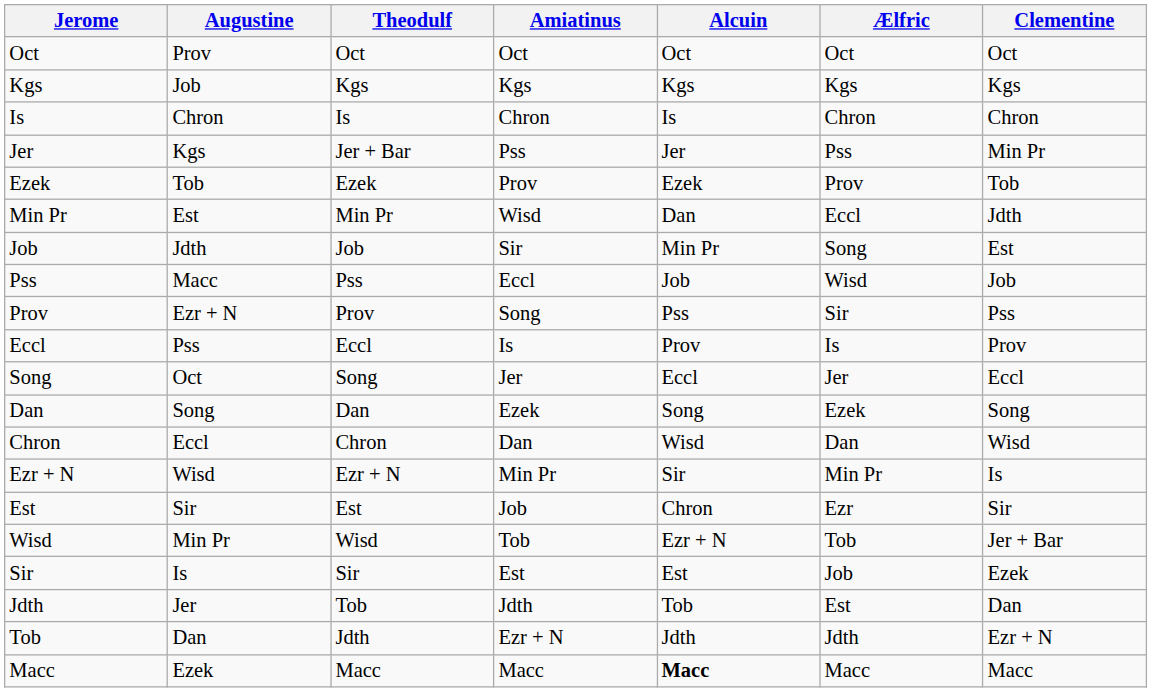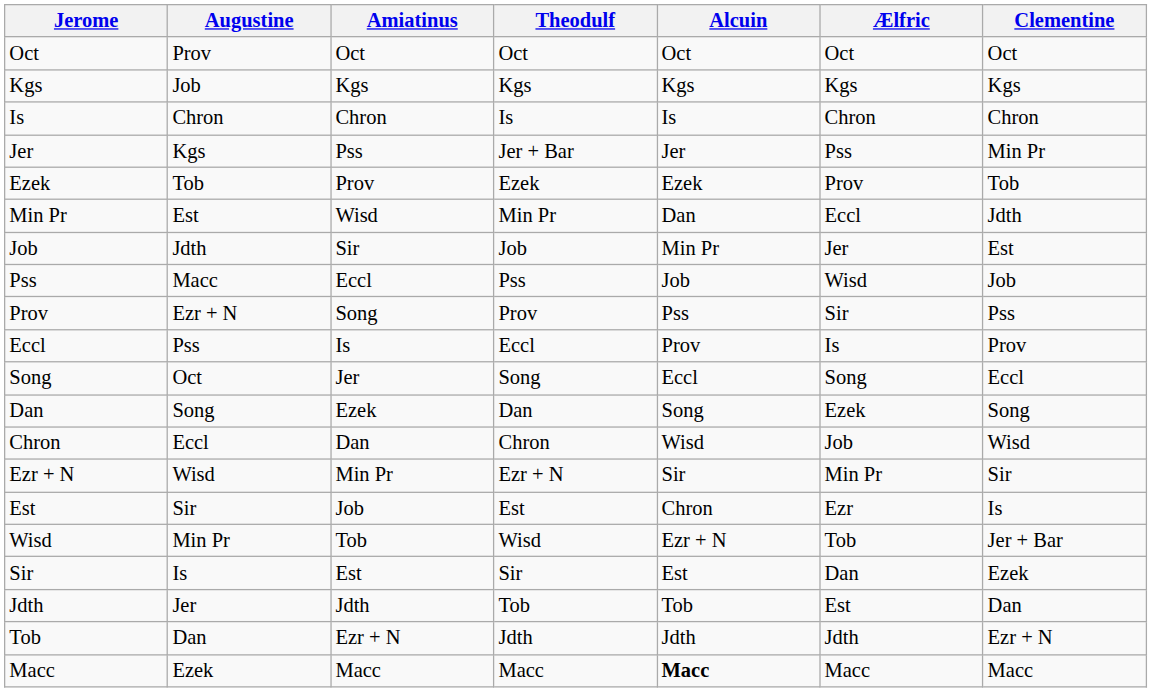columns swapped: (575, 20) <-> (412, 20)
(846, 248) Song -> (836, 248) Jer
(836, 378) Jer -> (846, 378) Song
(842, 442) Dan -> (839, 442) Job
(995, 475) Is -> (1000, 475) Sir
(1000, 507) Sir -> (995, 507) Is
(839, 572) Job -> (842, 572) Dan
